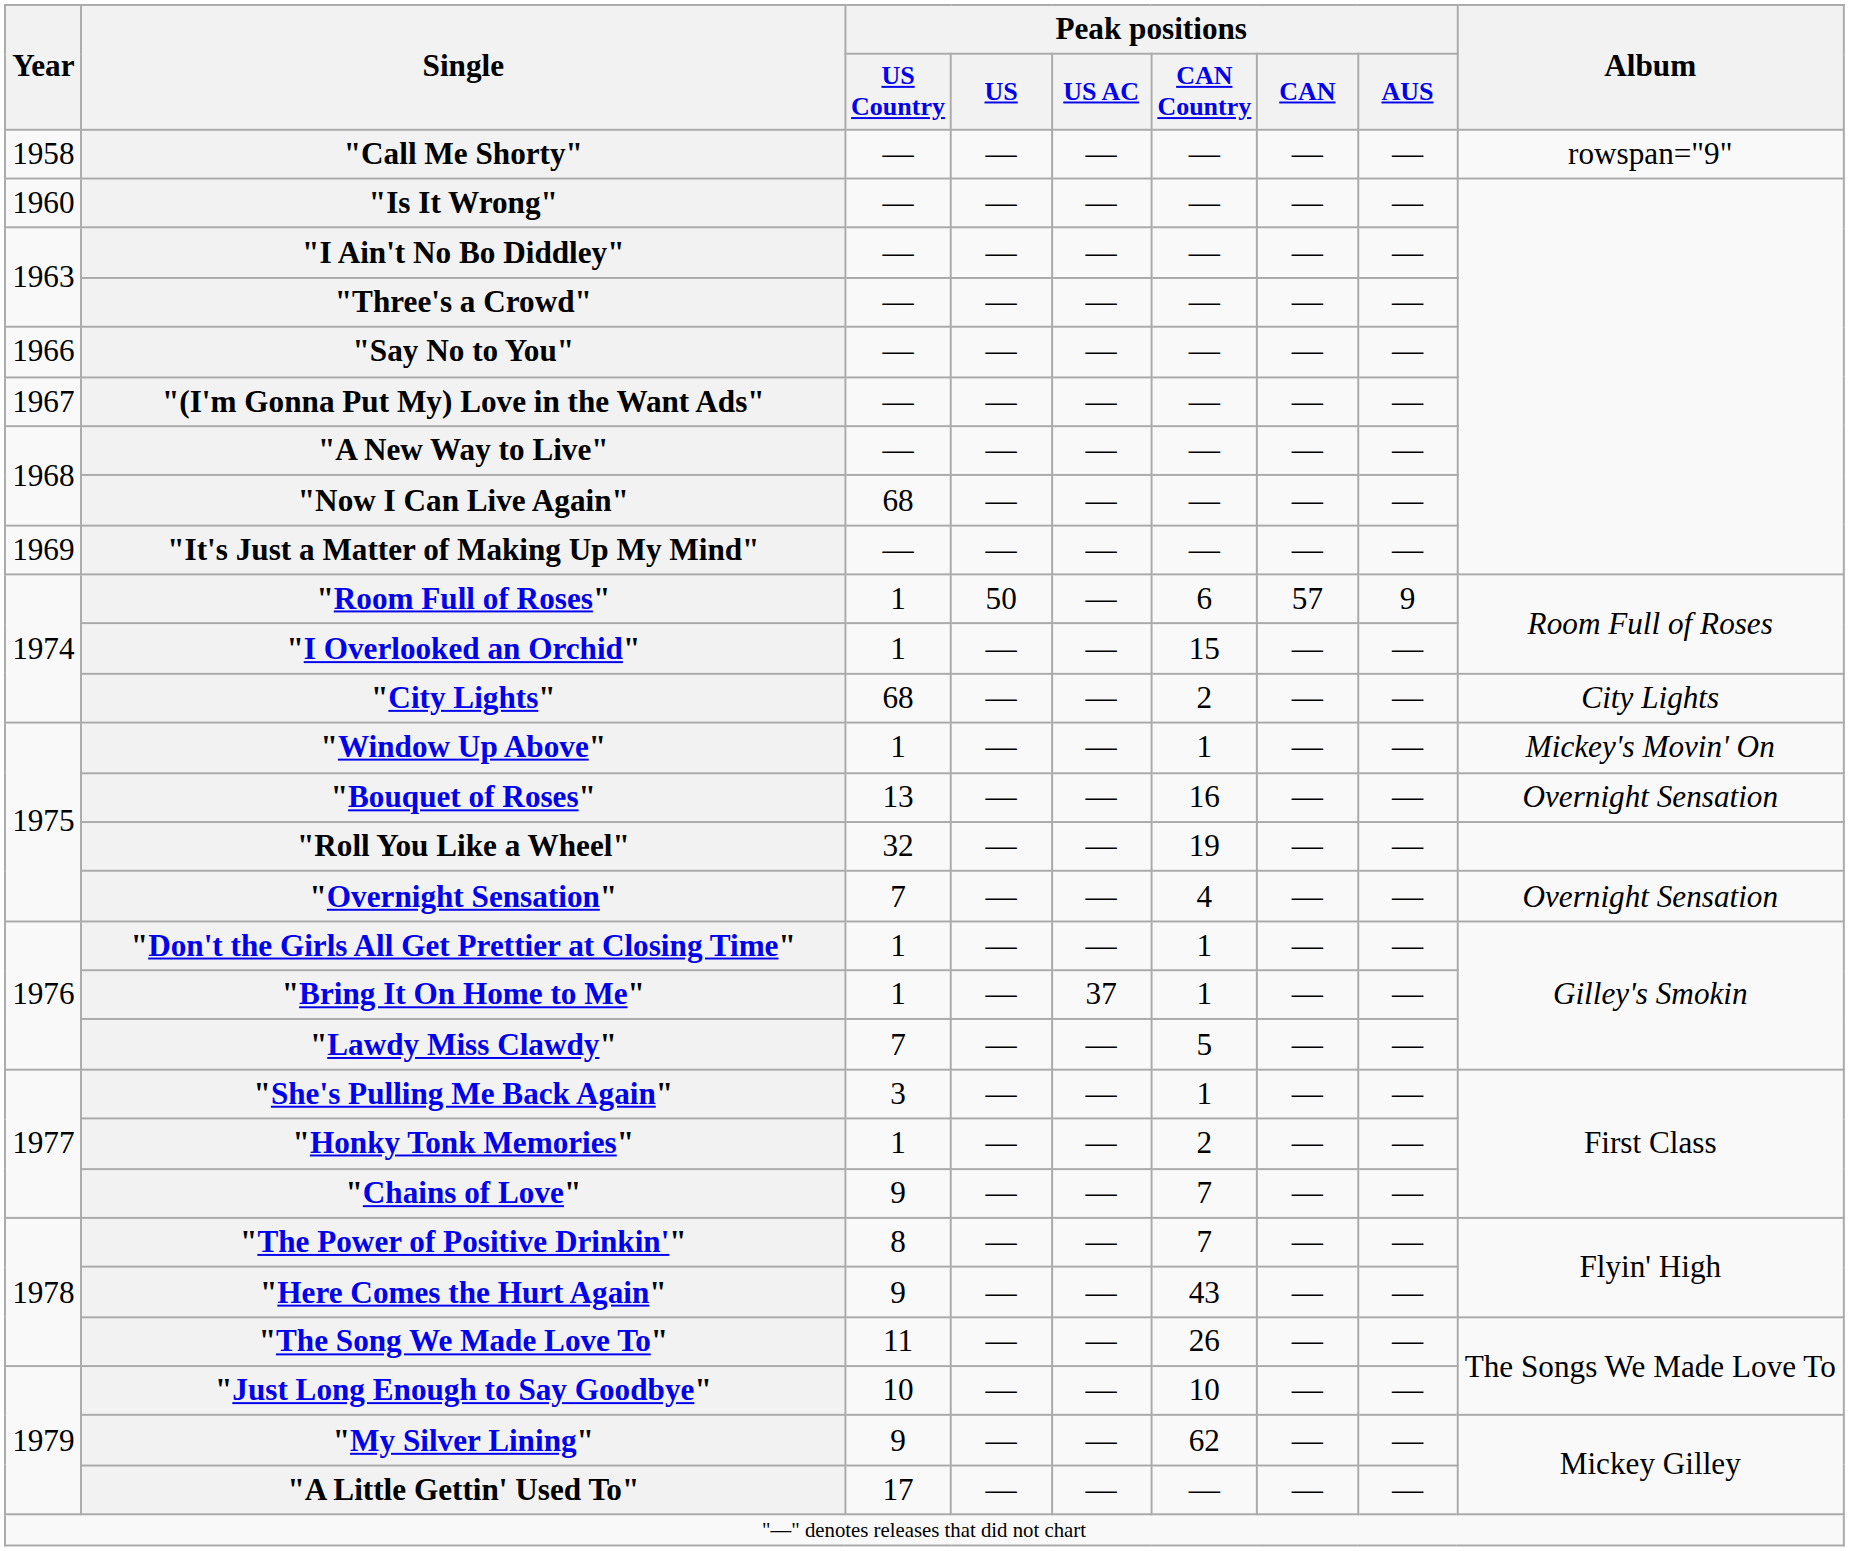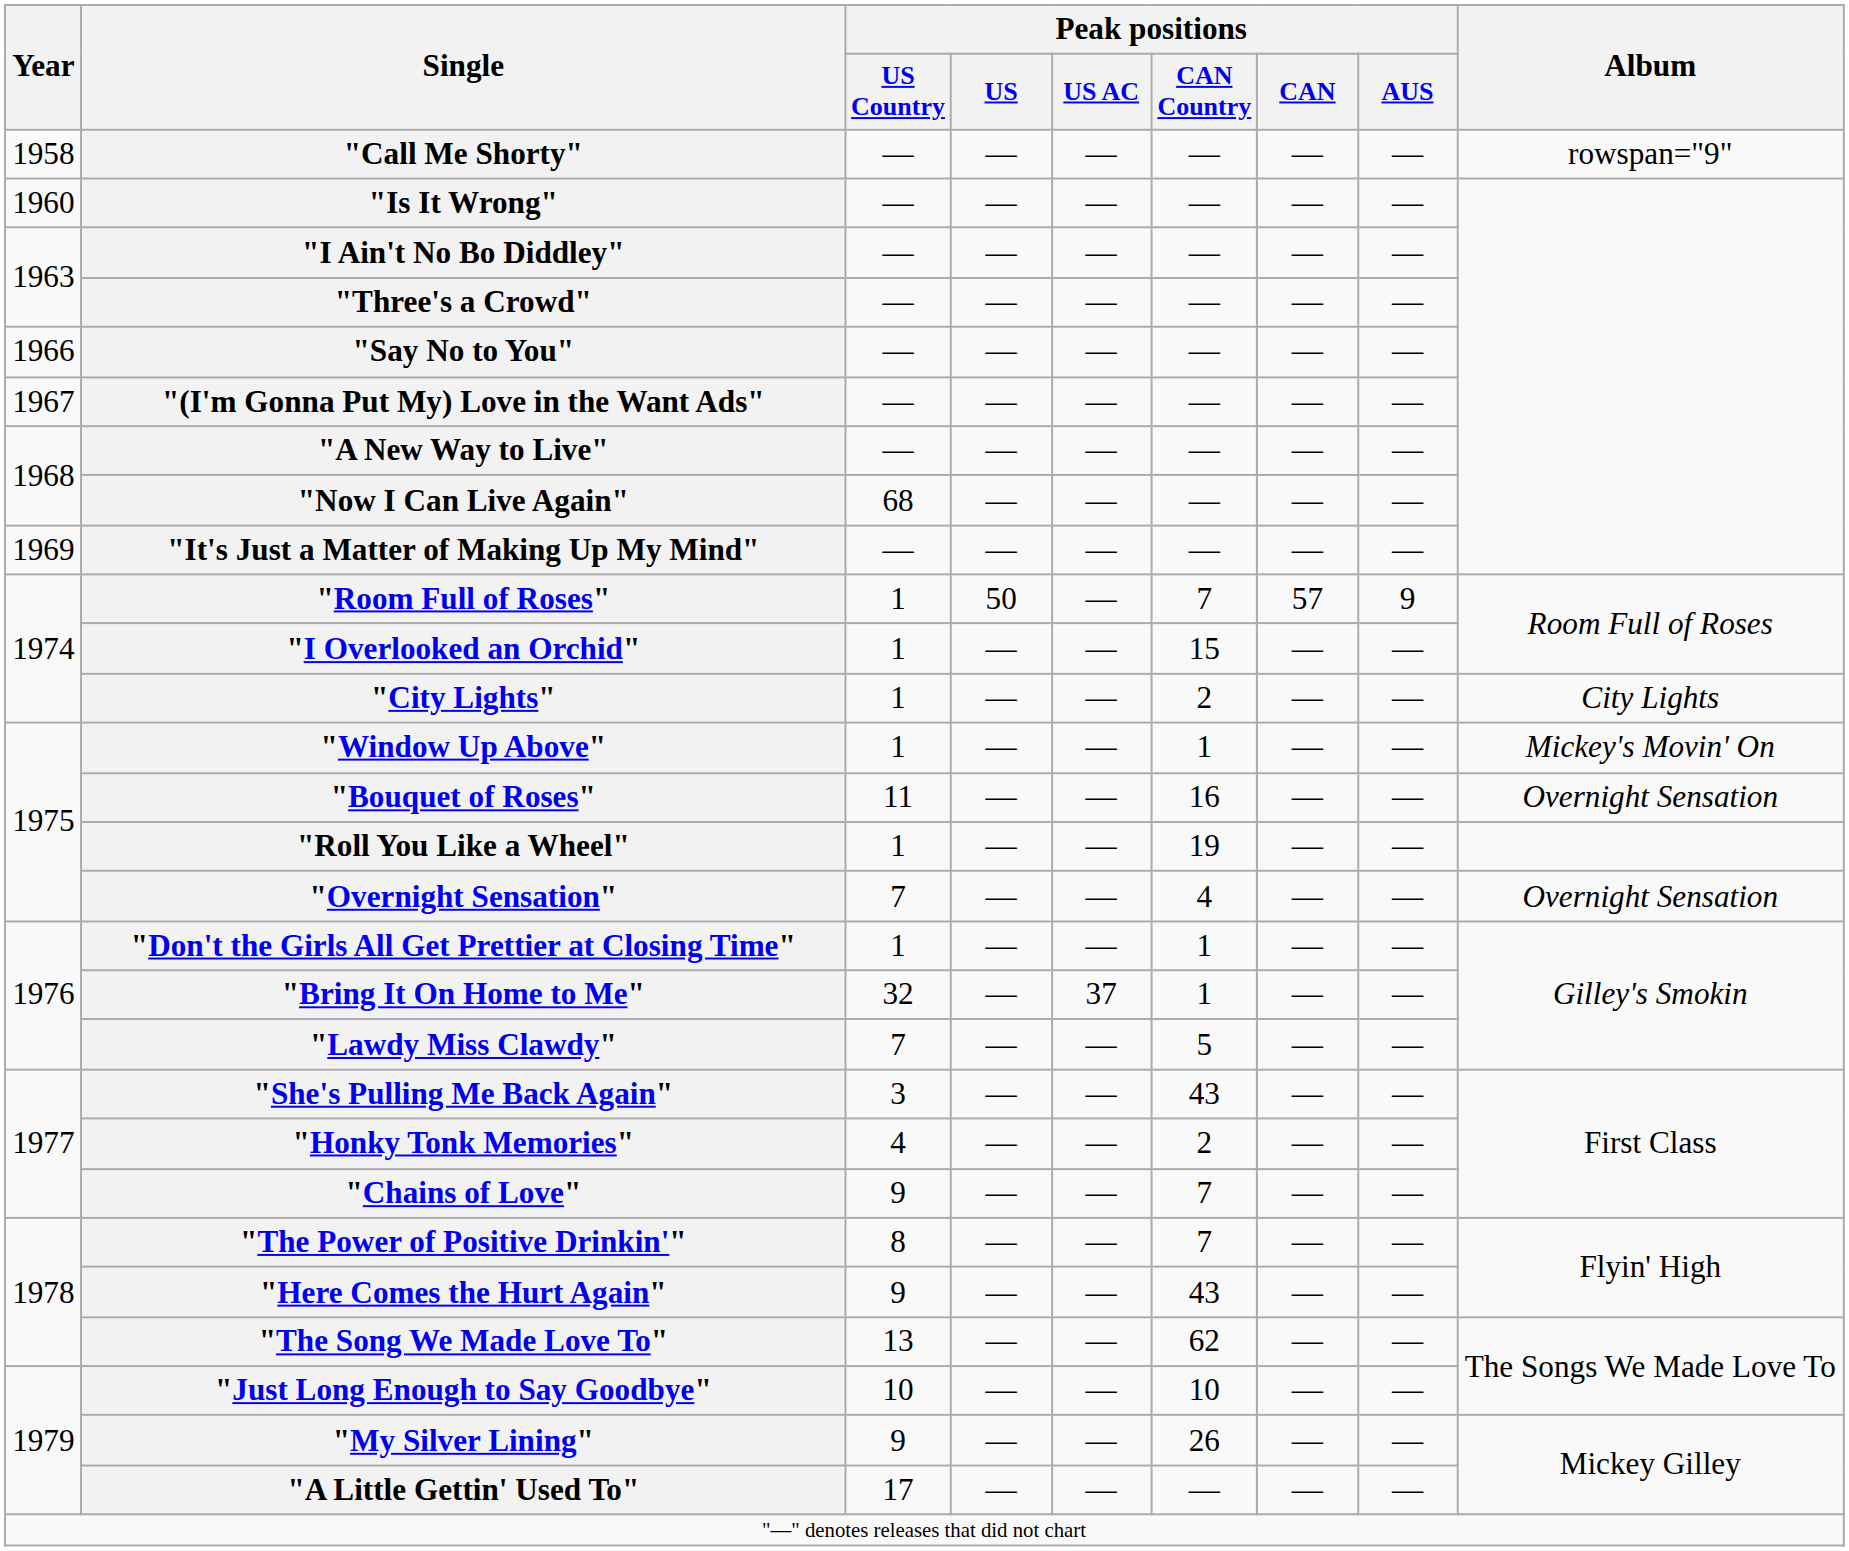(1204, 598) 6 -> (1204, 598) 7
(898, 697) 68 -> (898, 697) 1
(898, 796) 13 -> (898, 796) 11
(898, 846) 32 -> (898, 846) 1
(898, 994) 1 -> (898, 994) 32
(1204, 1093) 1 -> (1204, 1093) 43
(898, 1143) 1 -> (898, 1143) 4
(898, 1340) 11 -> (898, 1340) 13
(1204, 1340) 26 -> (1204, 1340) 62
(1204, 1439) 62 -> (1204, 1439) 26
